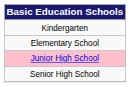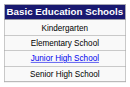(65, 59) pink background -> (65, 59) no background
